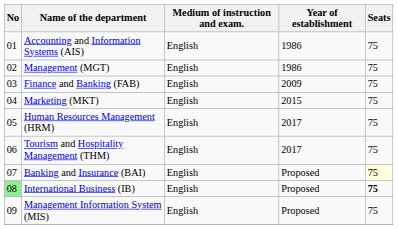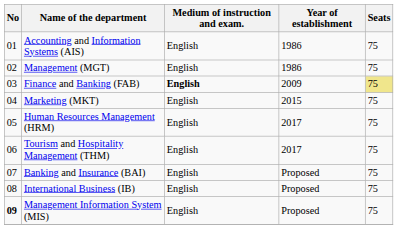(182, 84) normal -> (183, 84) bold
(373, 84) no background -> (373, 84) khaki background
(373, 172) lightyellow background -> (373, 172) no background
(12, 188) lightgreen background -> (12, 188) no background
(373, 188) bold -> (373, 188) normal
(12, 210) normal -> (12, 210) bold
